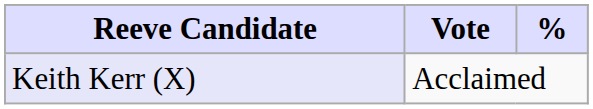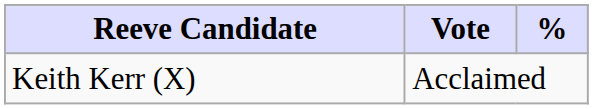(104, 77) lavender background -> (104, 77) no background
